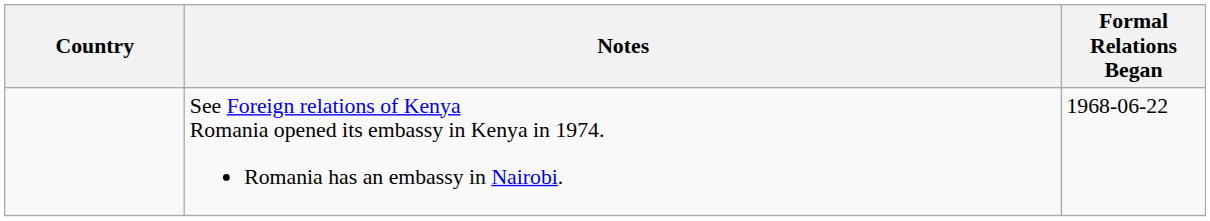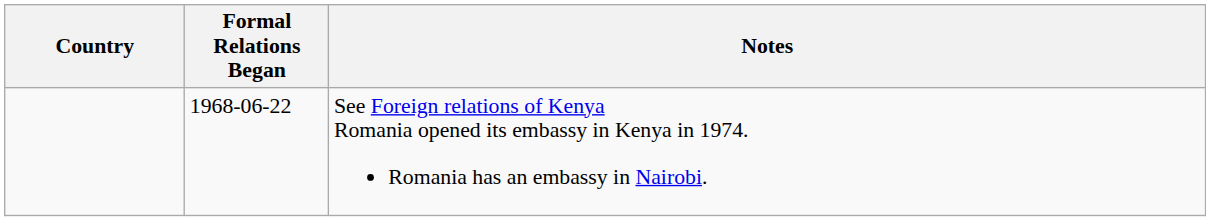columns swapped: (1134, 46) <-> (623, 46)
